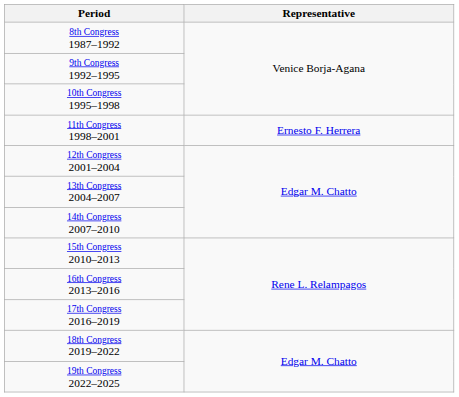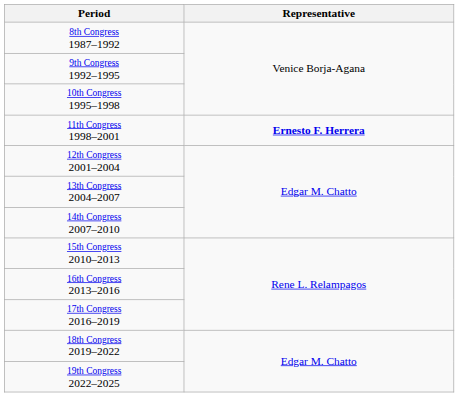(319, 130) normal -> (319, 130) bold
